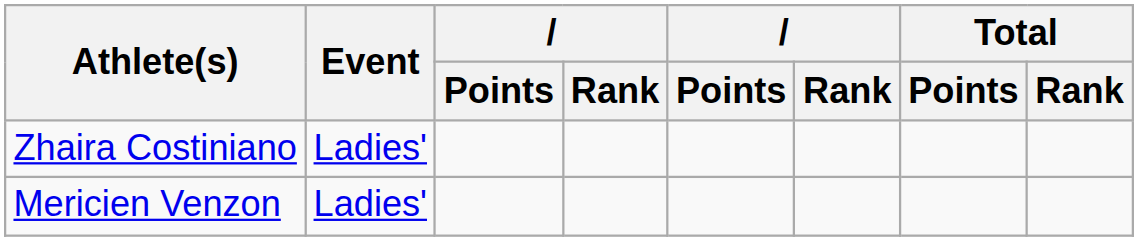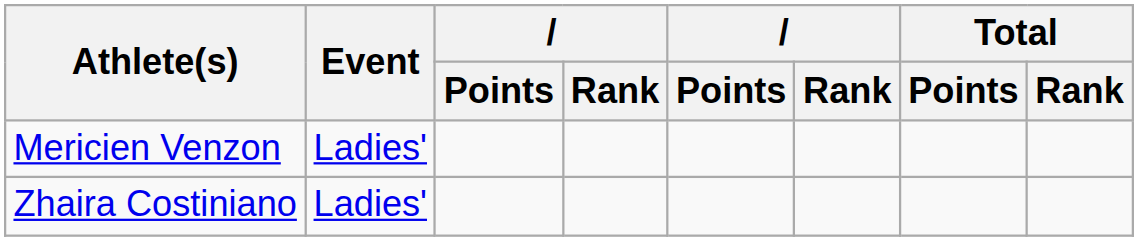rows swapped: (155, 147) <-> (147, 205)
